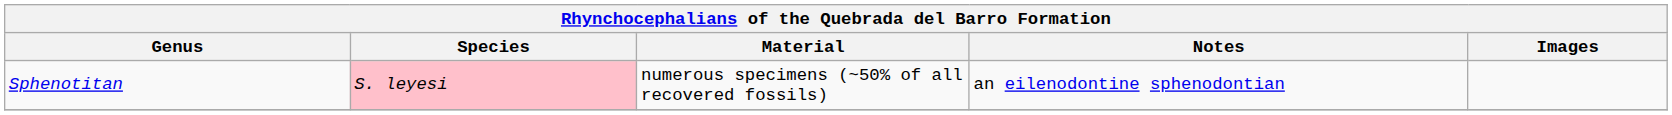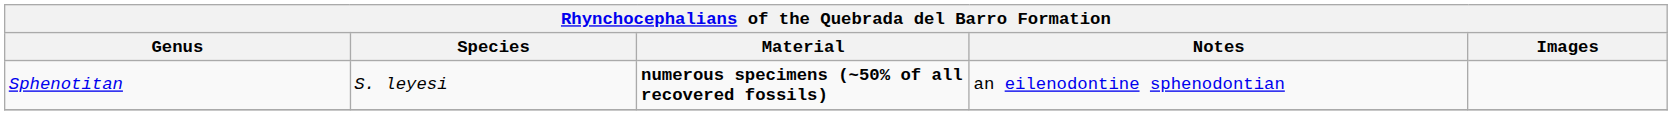(401, 85) pink background -> (401, 85) no background
(802, 85) normal -> (802, 85) bold
